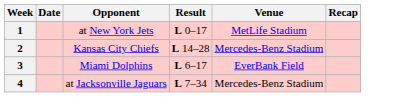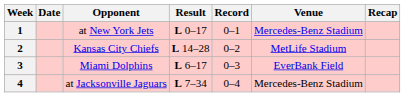+ column: (232, 13)
(269, 30) MetLife Stadium -> (308, 30) Mercedes-Benz Stadium
(269, 48) Mercedes-Benz Stadium -> (308, 48) MetLife Stadium
